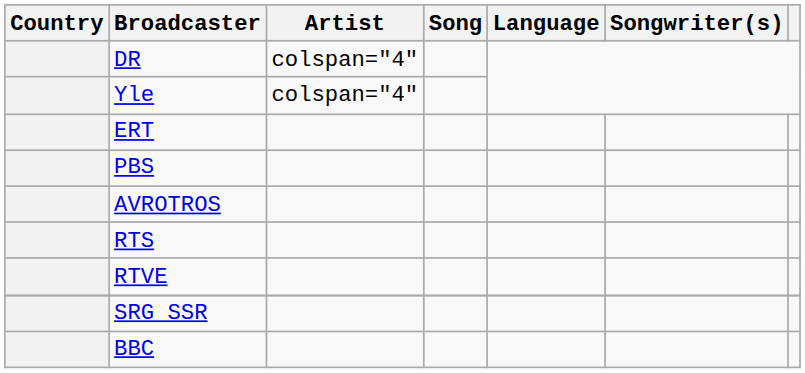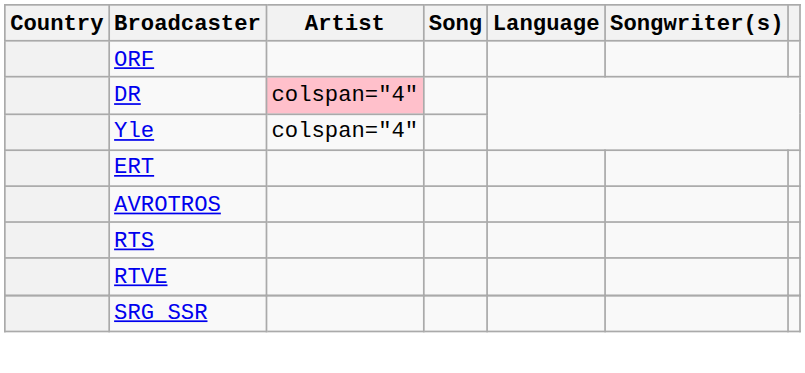+ row: (134, 59)
(345, 59) no background -> (345, 95) pink background
- row: (134, 168)
- row: (134, 349)
